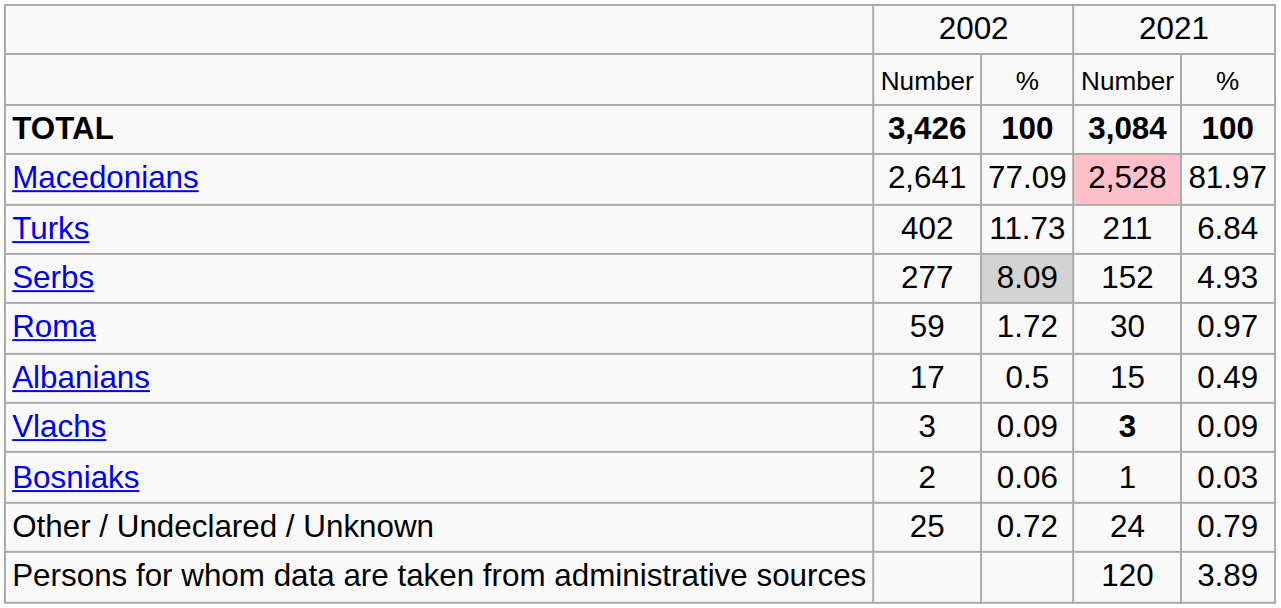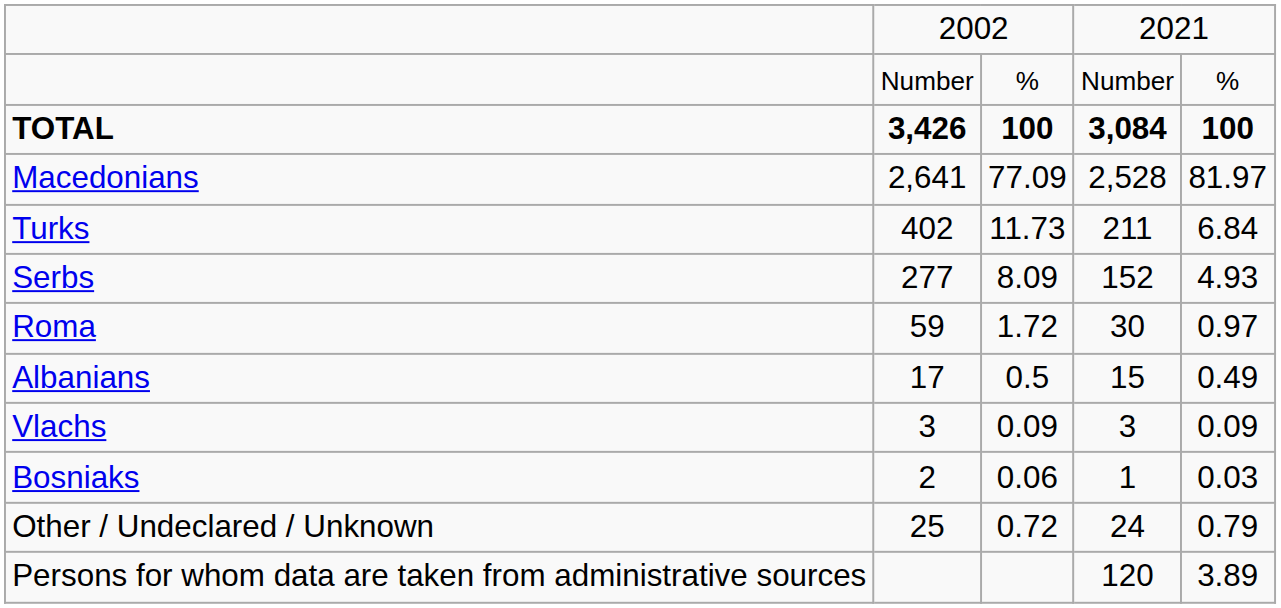(1127, 178) pink background -> (1127, 178) no background
(1027, 278) lightgrey background -> (1027, 278) no background
(1128, 427) bold -> (1128, 427) normal
